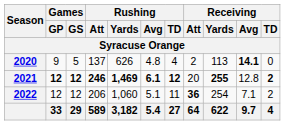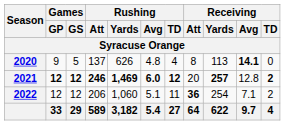(193, 62) 2 -> (193, 62) 8
(153, 78) 6.1 -> (153, 78) 6.0
(220, 78) 255 -> (220, 78) 257
